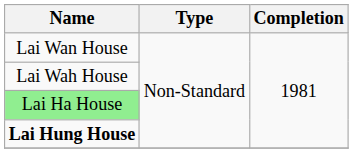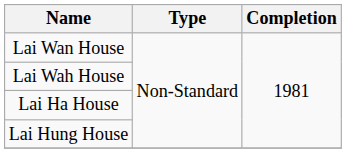(72, 104) lightgreen background -> (68, 104) no background
(72, 133) bold -> (68, 133) normal
